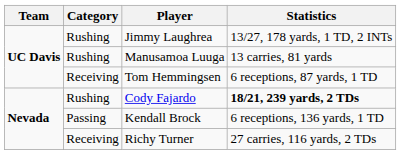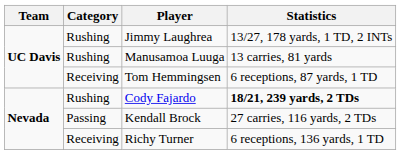(307, 118) 6 receptions, 136 yards, 1 TD -> (303, 118) 27 carries, 116 yards, 2 TDs
(303, 139) 27 carries, 116 yards, 2 TDs -> (307, 139) 6 receptions, 136 yards, 1 TD
